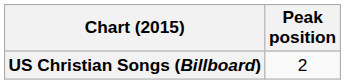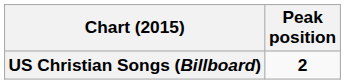(303, 65) normal -> (303, 65) bold
